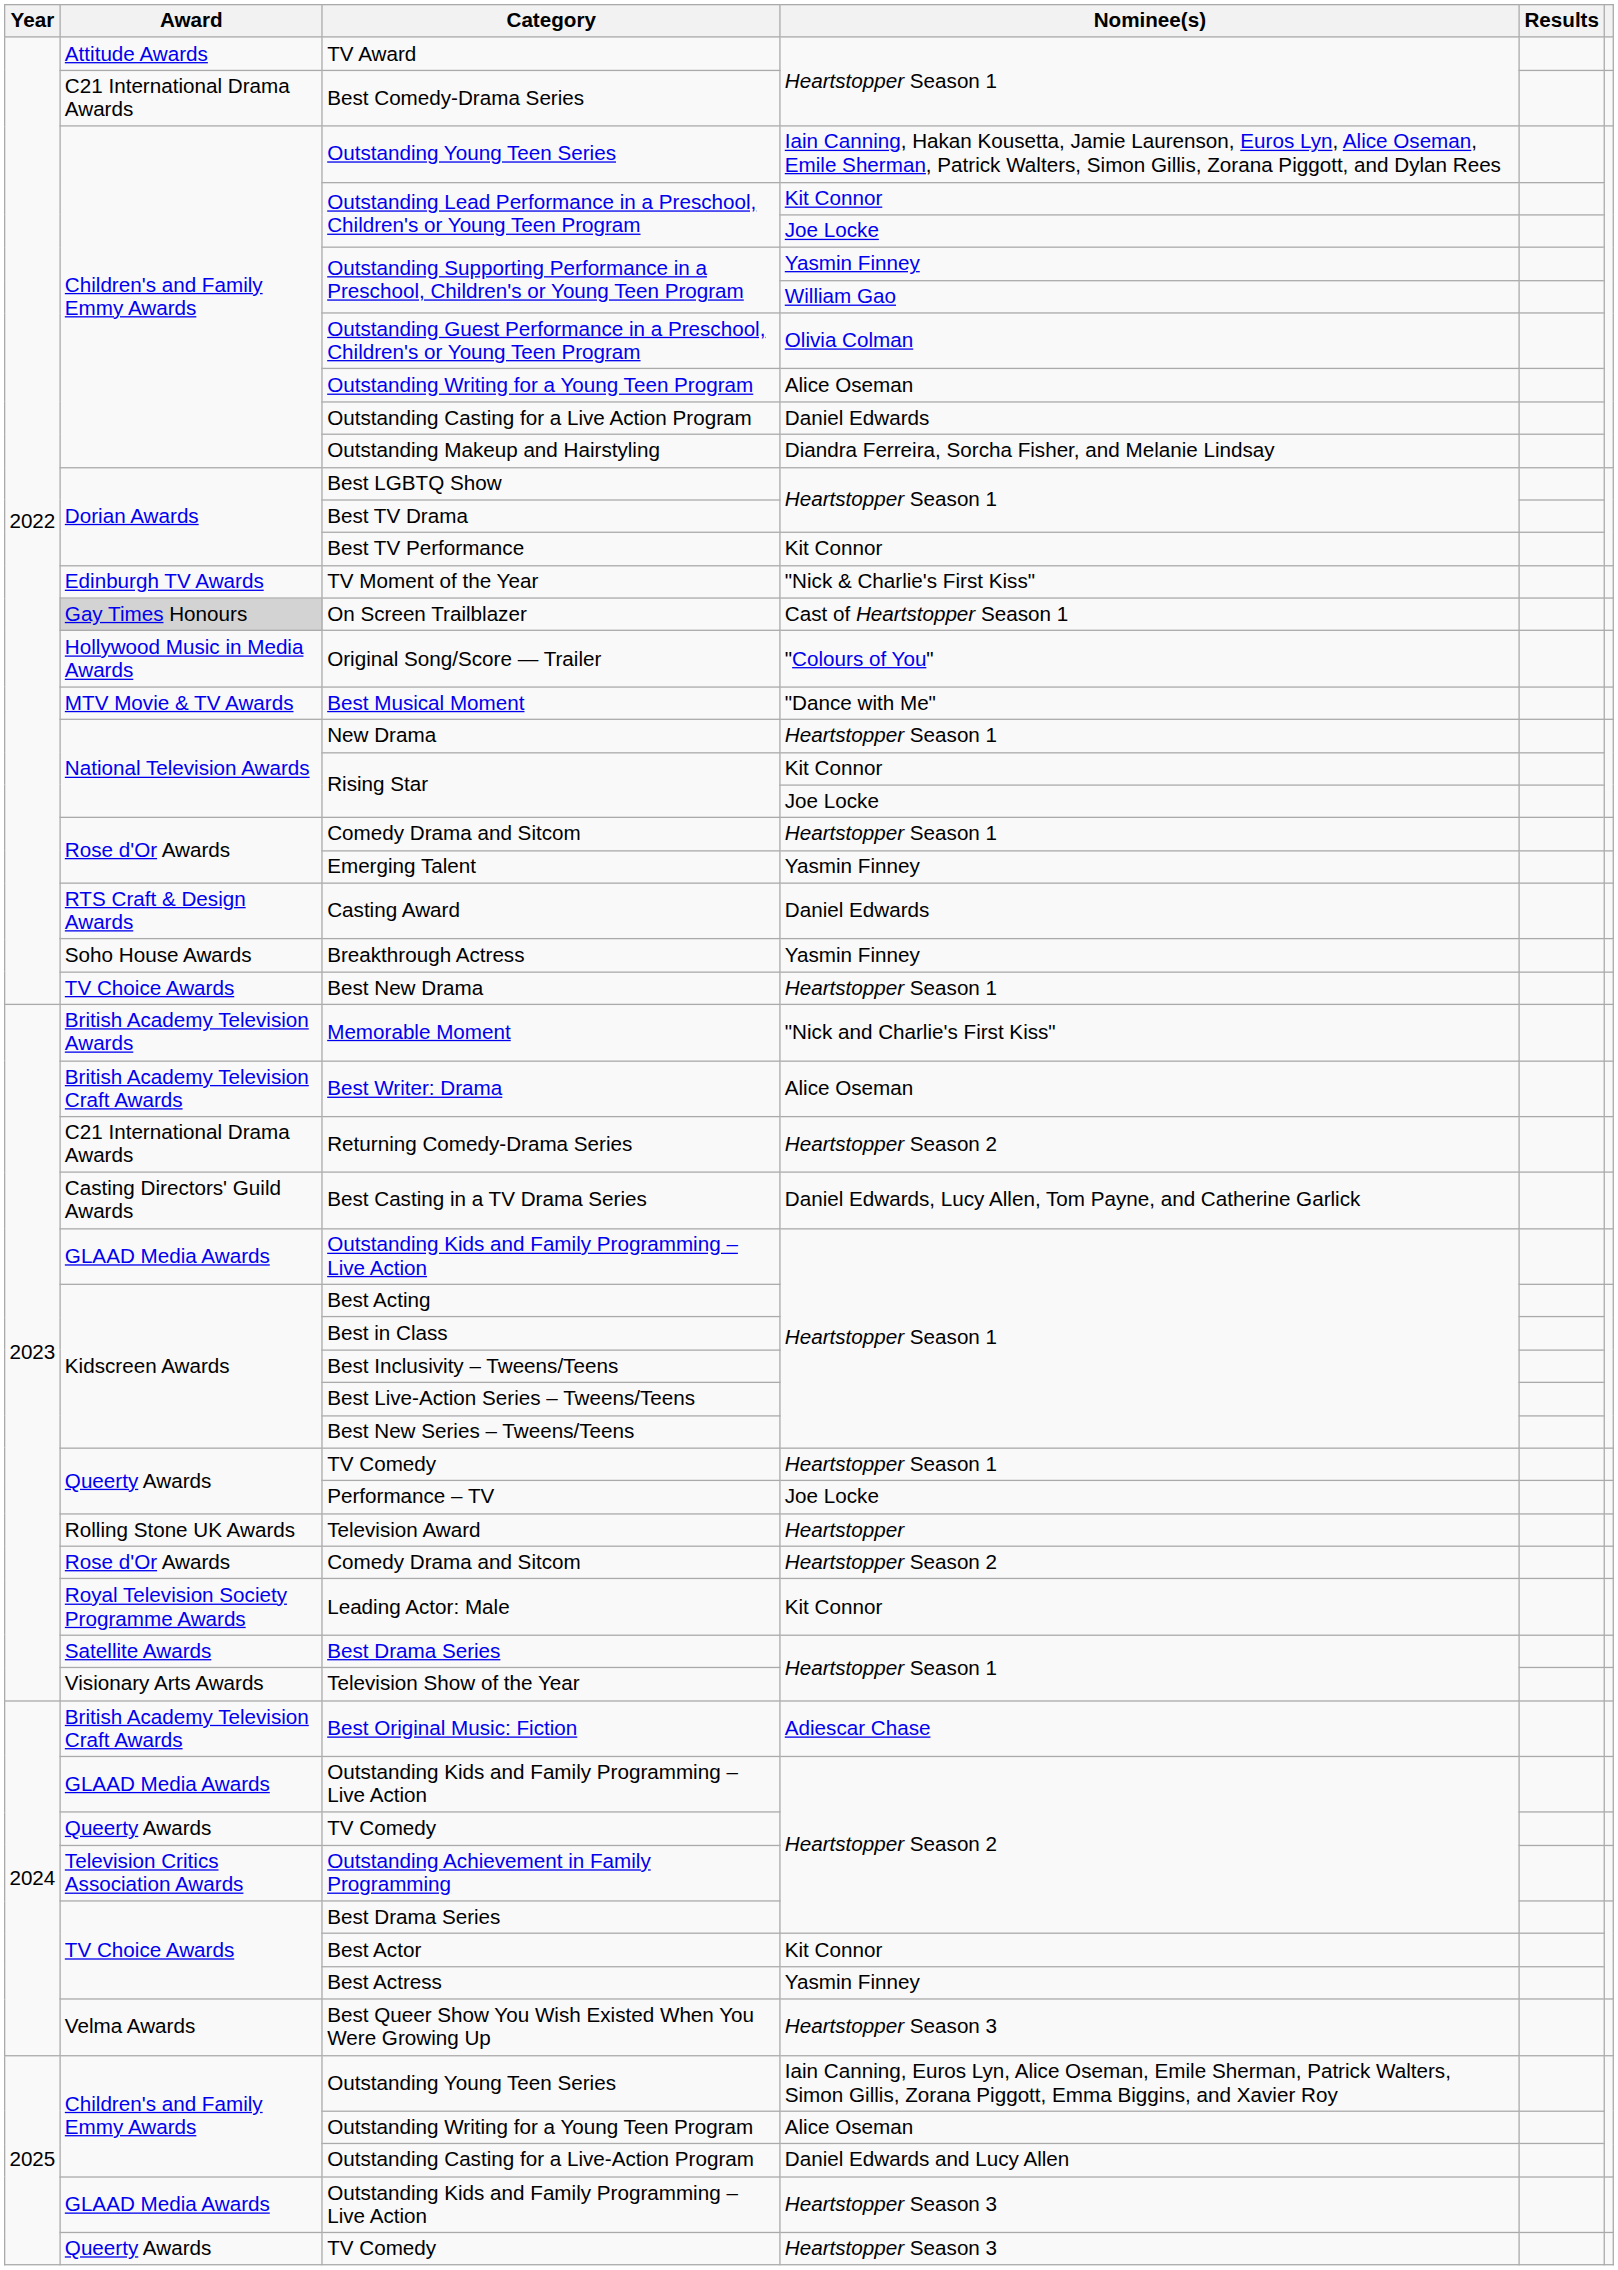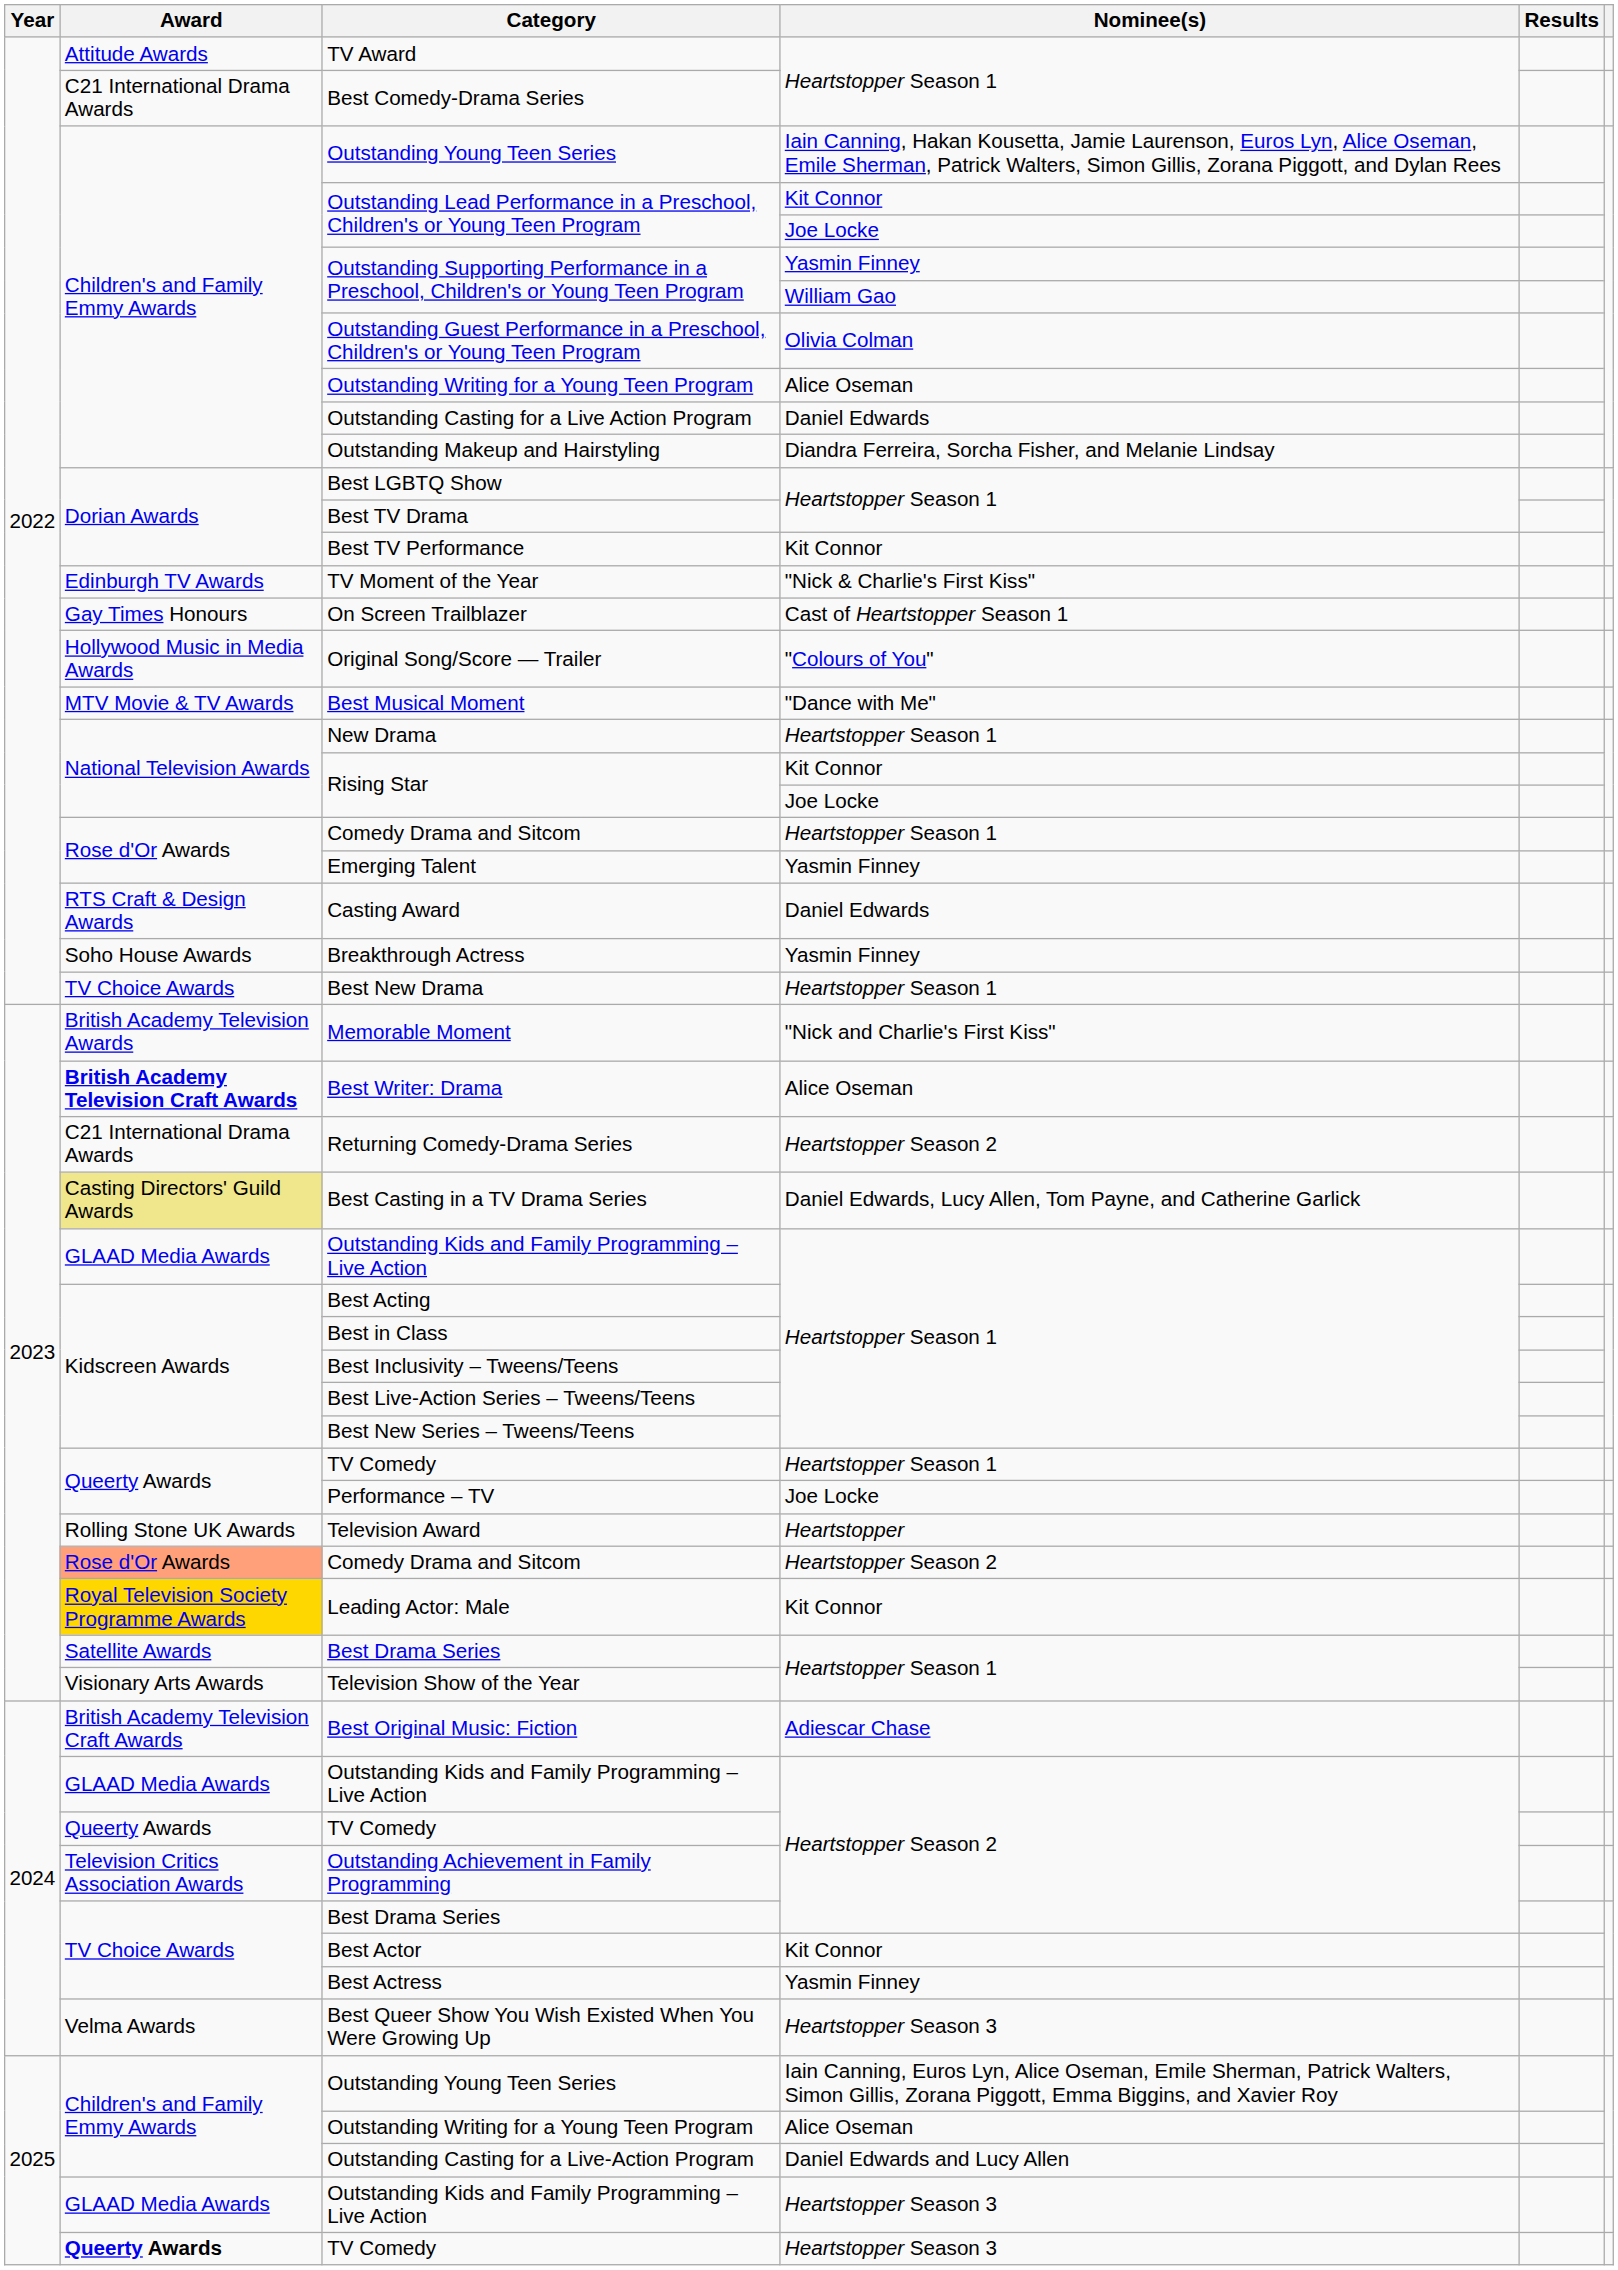(156, 614) lightgrey background -> (156, 614) no background
(187, 1088) normal -> (181, 1088) bold
(173, 1200) no background -> (173, 1200) khaki background
(147, 1562) no background -> (147, 1562) lightsalmon background
(176, 1606) no background -> (176, 1606) gold background
(138, 2248) normal -> (143, 2248) bold
